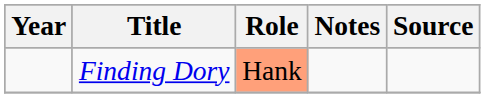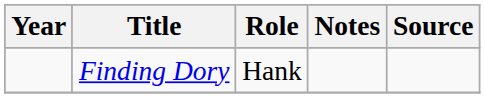(272, 69) lightsalmon background -> (272, 69) no background
